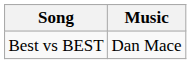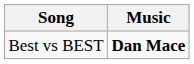(147, 44) normal -> (148, 44) bold
